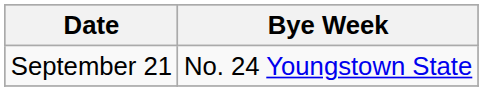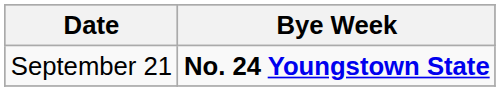(328, 66) normal -> (337, 66) bold
